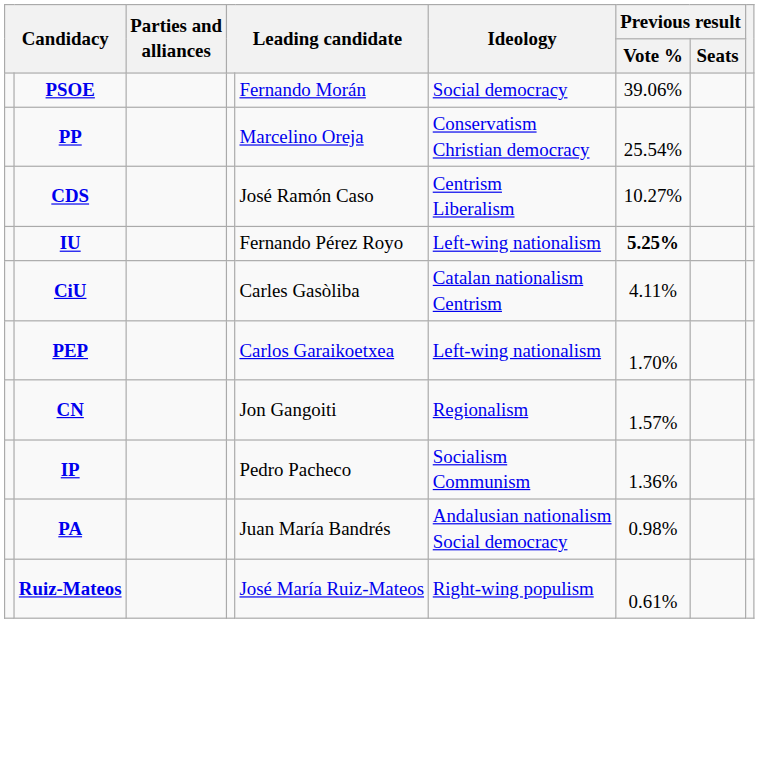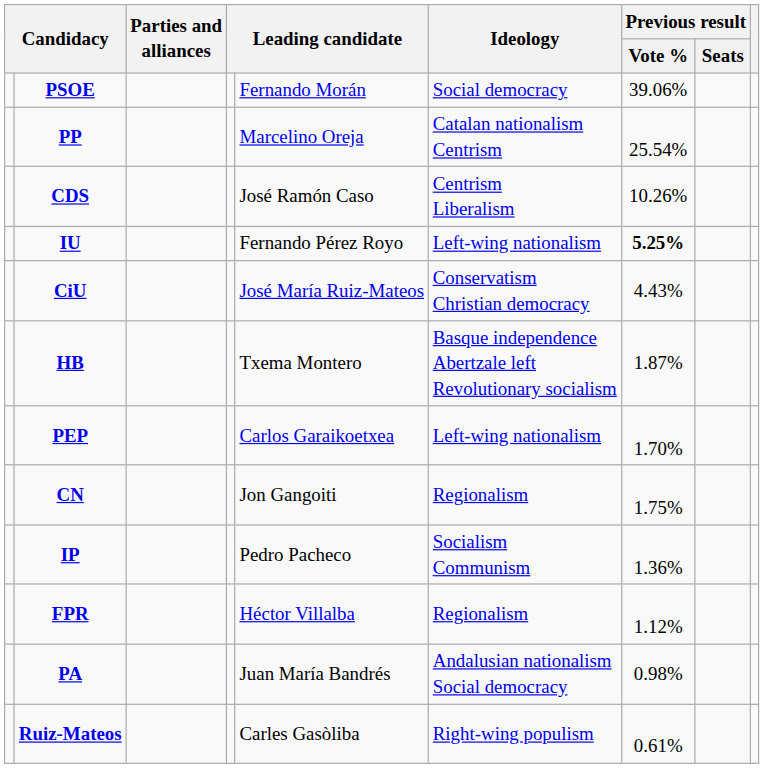(511, 137) Conservatism Christian democracy -> (508, 137) Catalan nationalism Centrism
(653, 196) 10.27% -> (658, 196) 10.26%
(300, 290) Carles Gasòliba -> (332, 290) José María Ruiz-Mateos
(508, 290) Catalan nationalism Centrism -> (511, 290) Conservatism Christian democracy
(653, 290) 4.11% -> (658, 290) 4.43%
+ row: (70, 363)
(653, 422) 1.57% -> (658, 507) 1.75%
+ row: (70, 614)
(332, 588) José María Ruiz-Mateos -> (300, 733) Carles Gasòliba
